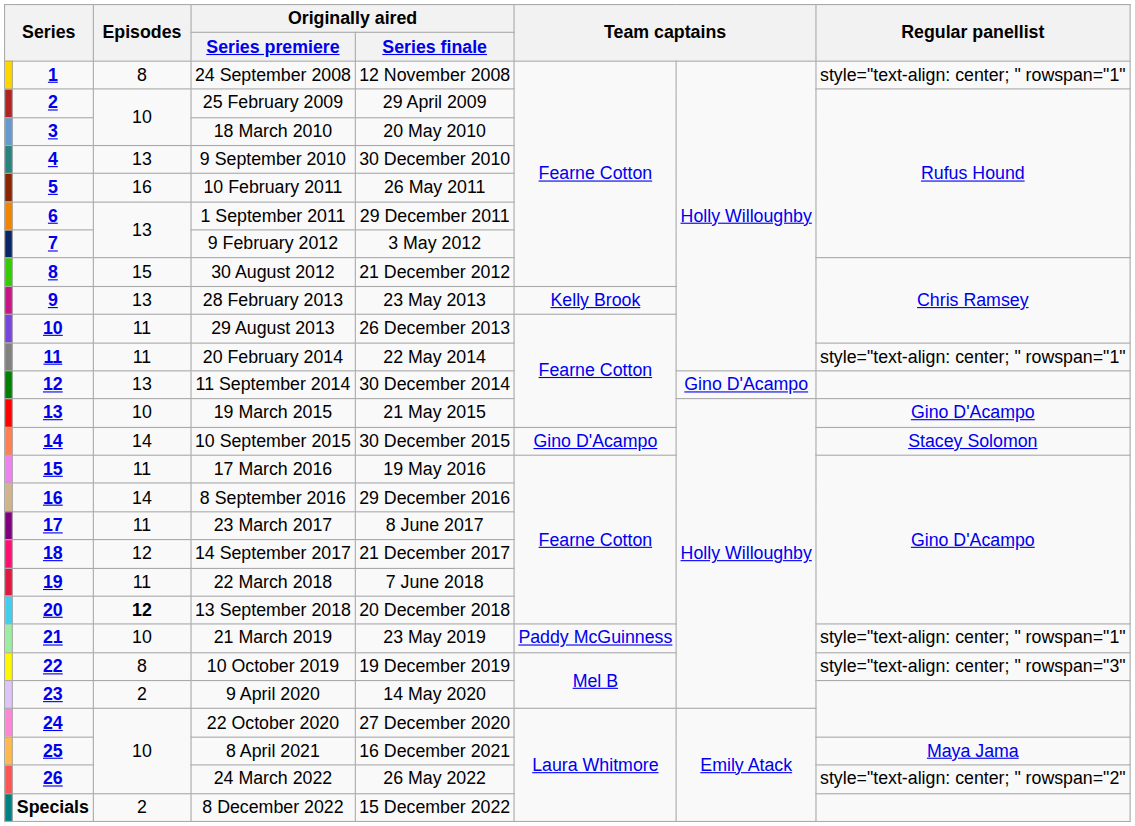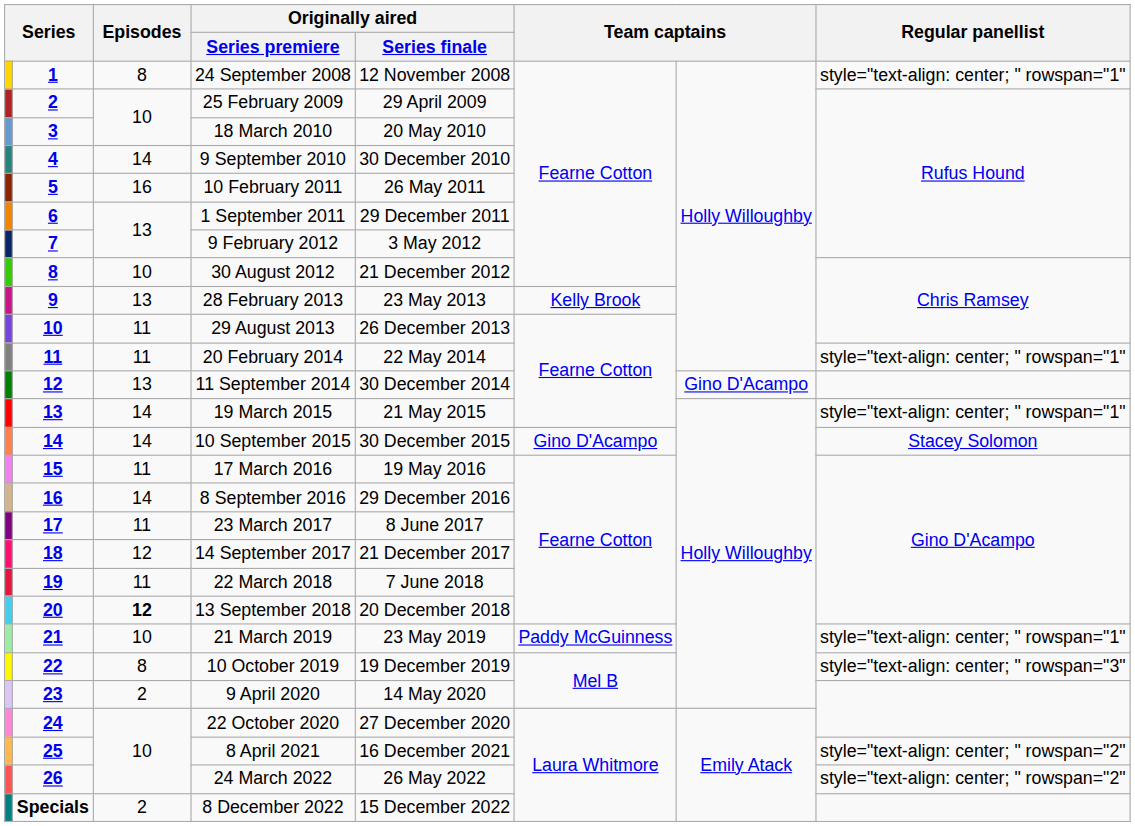(142, 159) 13 -> (142, 159) 14
(142, 272) 15 -> (142, 272) 10
(142, 412) 10 -> (142, 412) 14
(973, 412) Gino D'Acampo -> (973, 412) style="text-align: center; " rowspan="1"
(973, 750) Maya Jama -> (973, 750) style="text-align: center; " rowspan="2"
